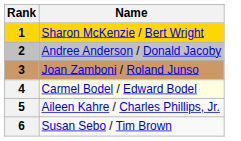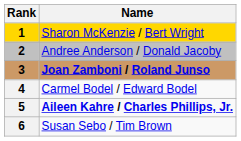(120, 70) normal -> (126, 70) bold
(119, 88) lightyellow background -> (119, 88) no background
(131, 107) normal -> (137, 107) bold
